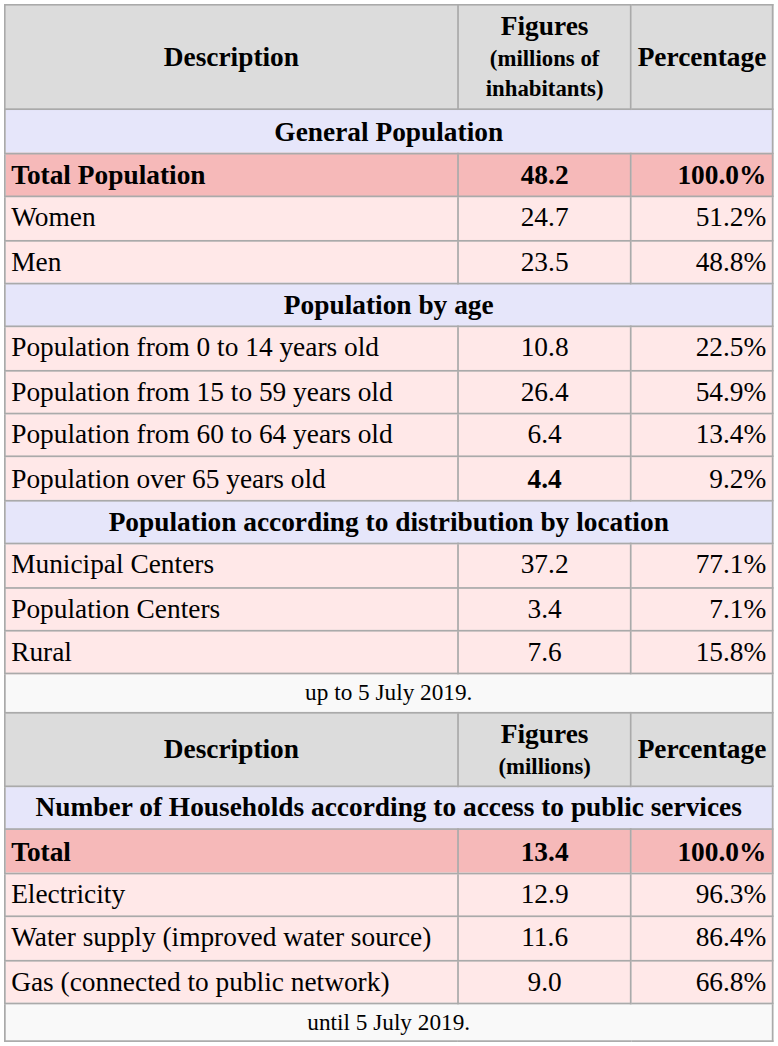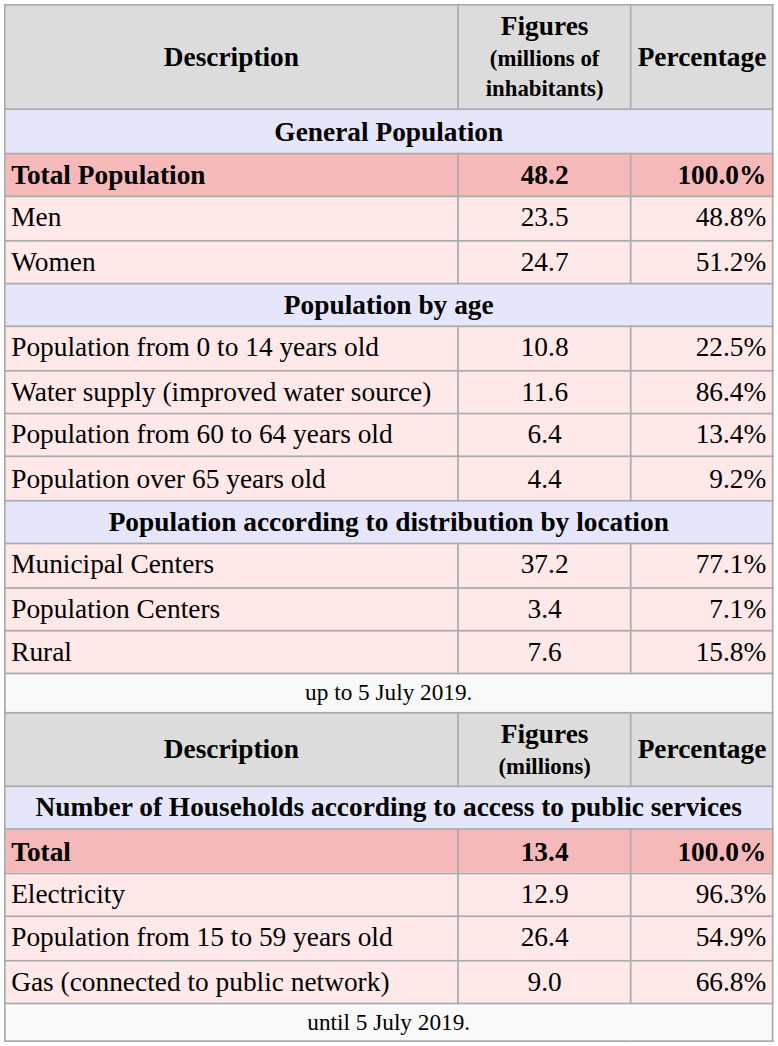rows swapped: (36, 261) <-> (53, 217)
rows swapped: (202, 391) <-> (221, 937)
(545, 478) bold -> (545, 478) normal
